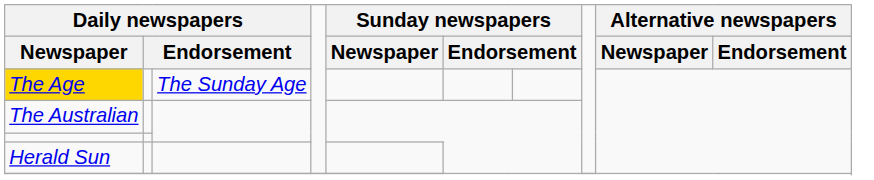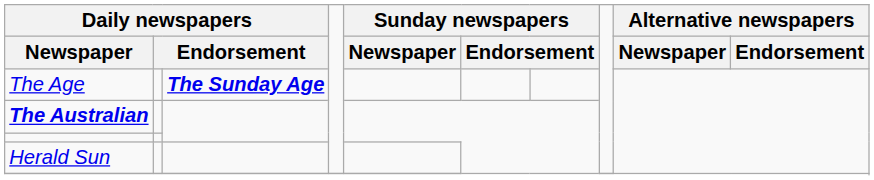(47, 84) gold background -> (47, 84) no background
(232, 84) normal -> (246, 84) bold
(74, 116) normal -> (79, 116) bold
